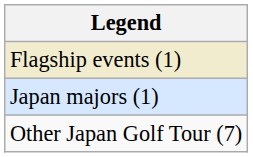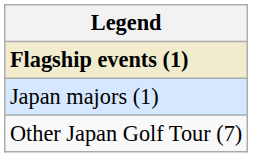(95, 59) normal -> (99, 59) bold
